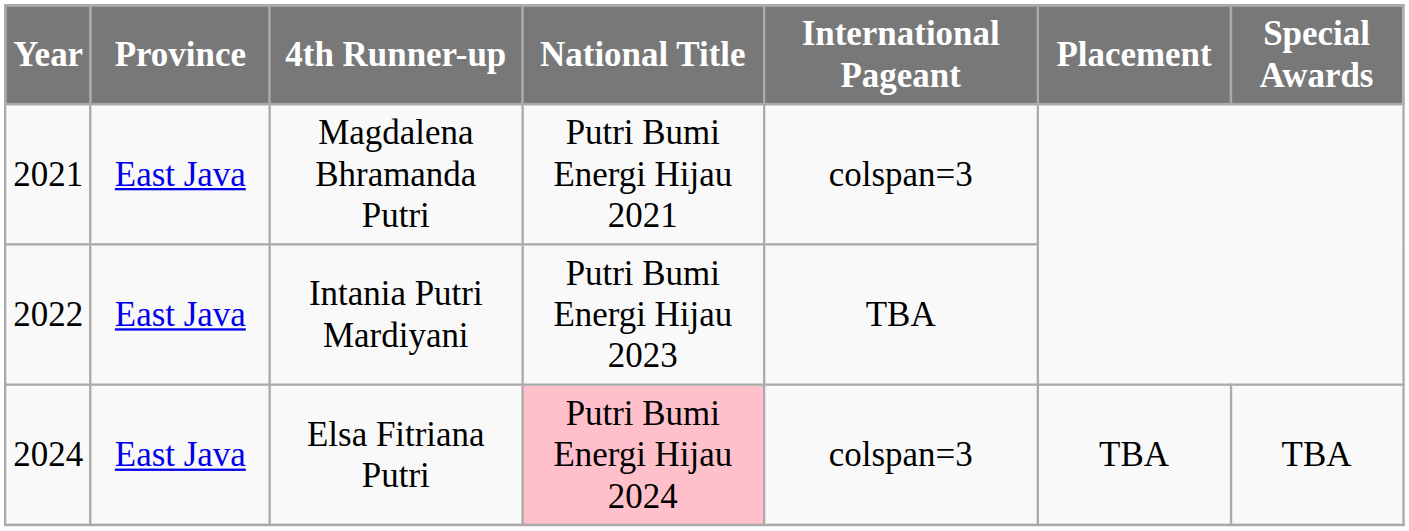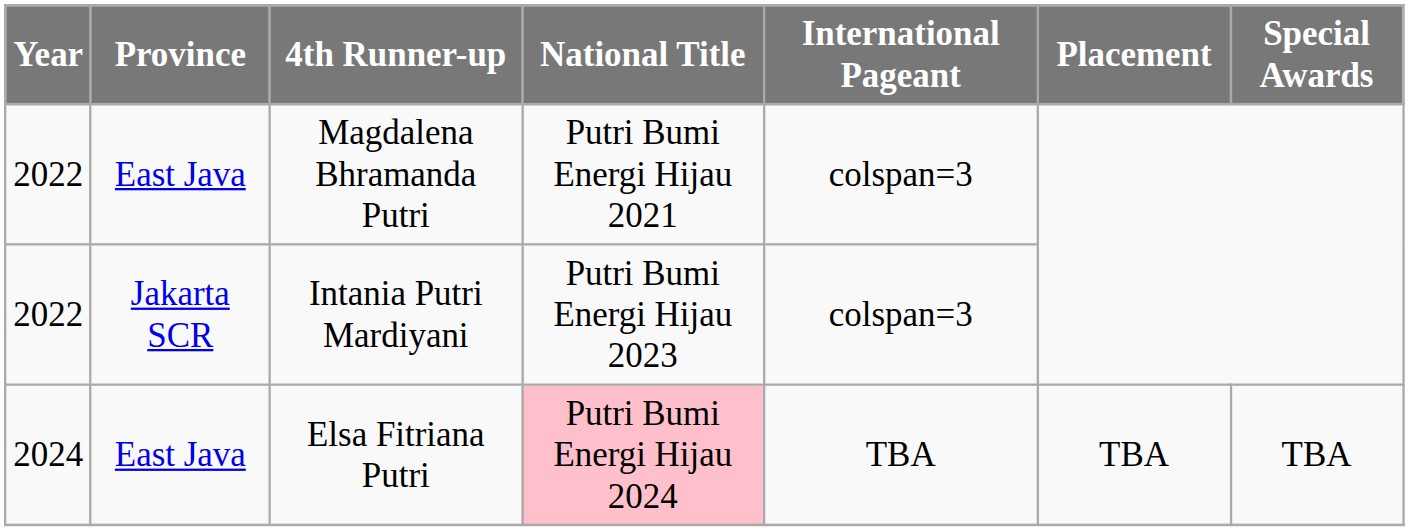(48, 173) 2021 -> (48, 173) 2022
(180, 314) East Java -> (180, 314) Jakarta SCR
(901, 314) TBA -> (901, 314) colspan=3
(901, 454) colspan=3 -> (901, 454) TBA
